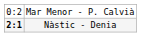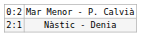(14, 25) bold -> (14, 25) normal
